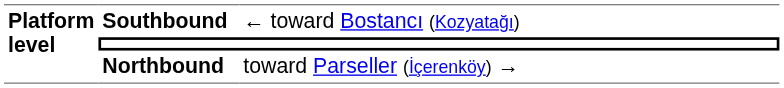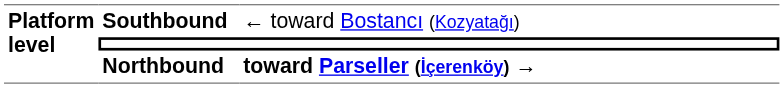(381, 66) normal -> (390, 66) bold
